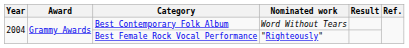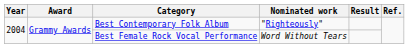(304, 24) Word Without Tears -> (292, 24) "Righteously"
(292, 37) "Righteously" -> (304, 37) Word Without Tears
